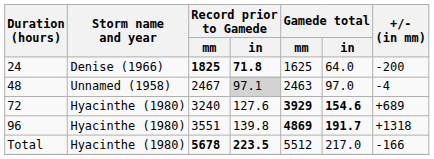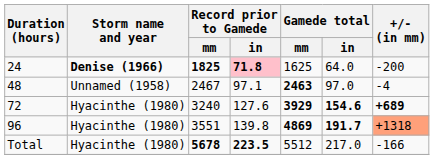(117, 67) normal -> (117, 67) bold
(247, 67) no background -> (247, 67) pink background
(247, 86) lightgrey background -> (247, 86) no background
(298, 86) normal -> (298, 86) bold
(390, 106) normal -> (390, 106) bold
(394, 125) no background -> (394, 125) lightsalmon background
